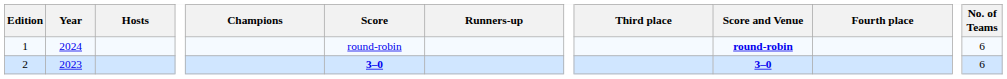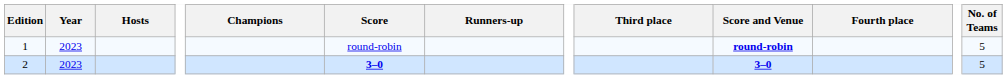(71, 46) 2024 -> (71, 46) 2023
(982, 46) 6 -> (982, 46) 5
(982, 65) 6 -> (982, 65) 5
